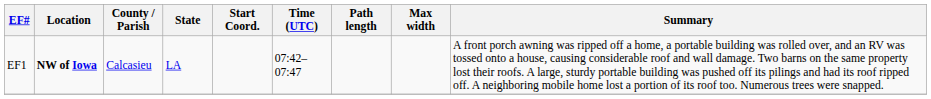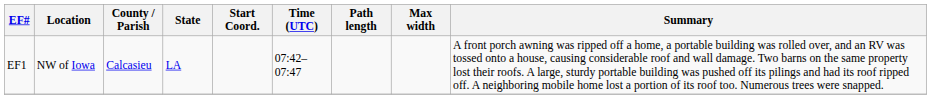(67, 65) bold -> (66, 65) normal
